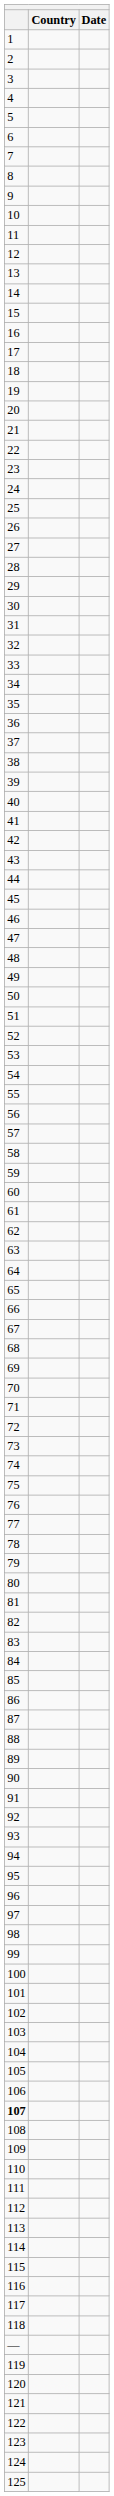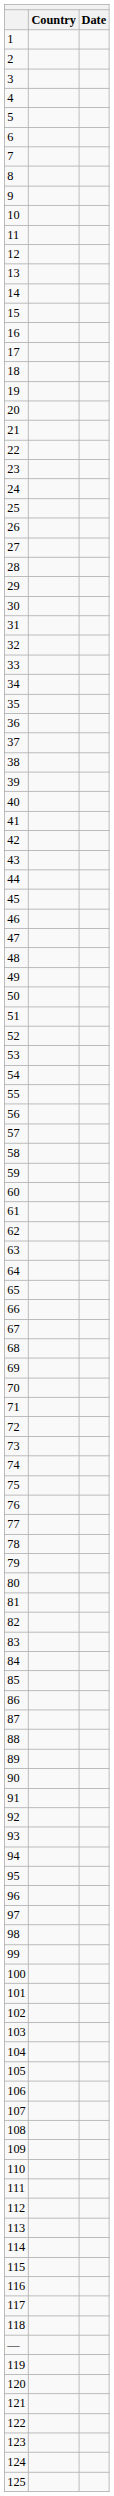(16, 2110) bold -> (16, 2110) normal
